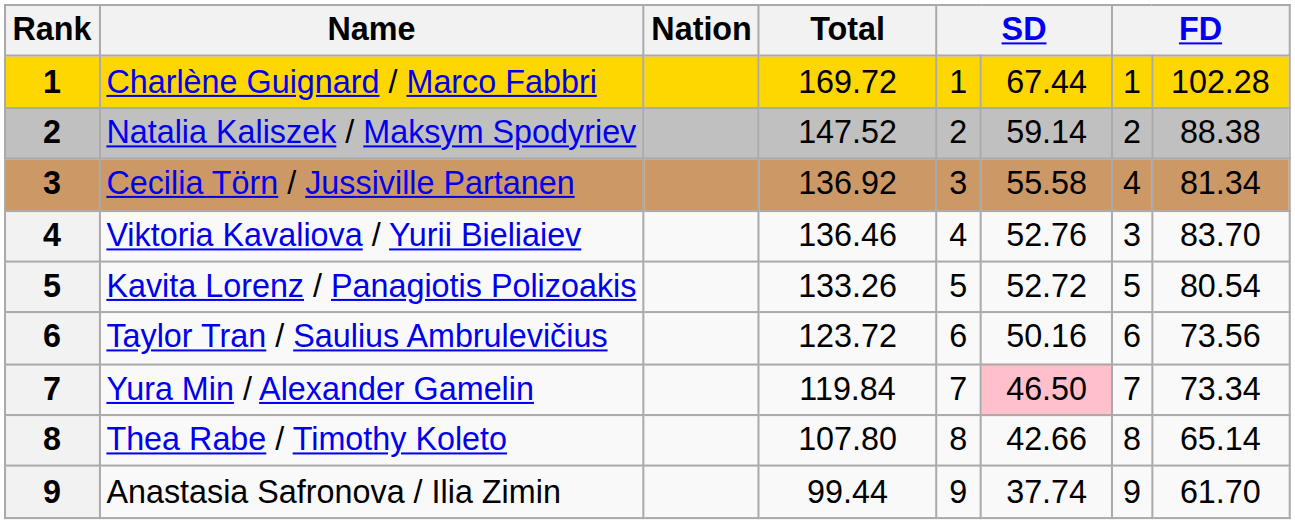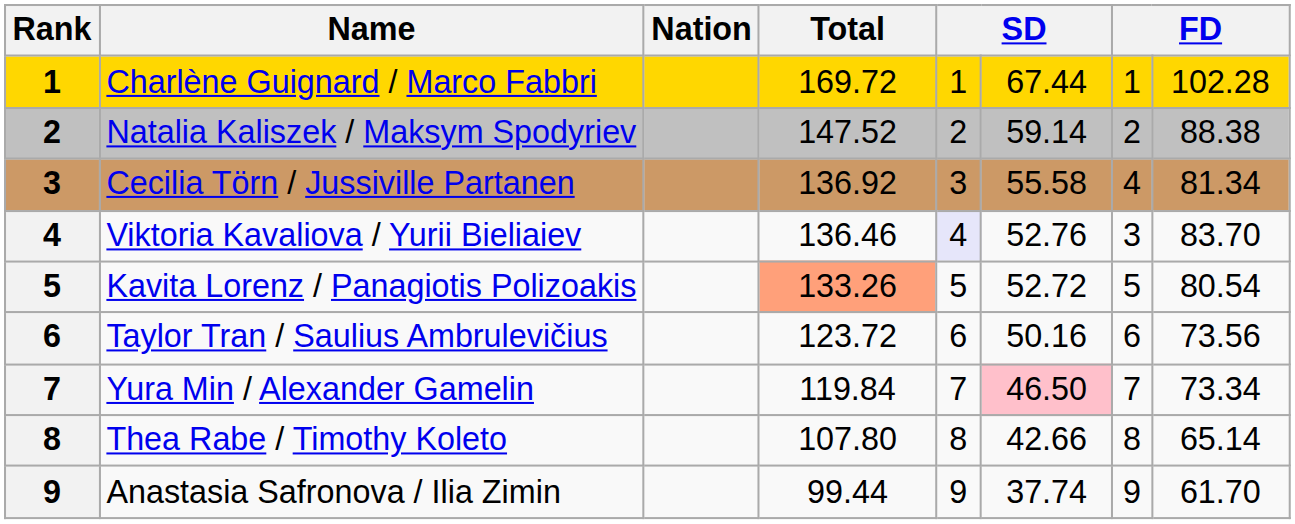(958, 235) no background -> (958, 235) lavender background
(848, 286) no background -> (848, 286) lightsalmon background
